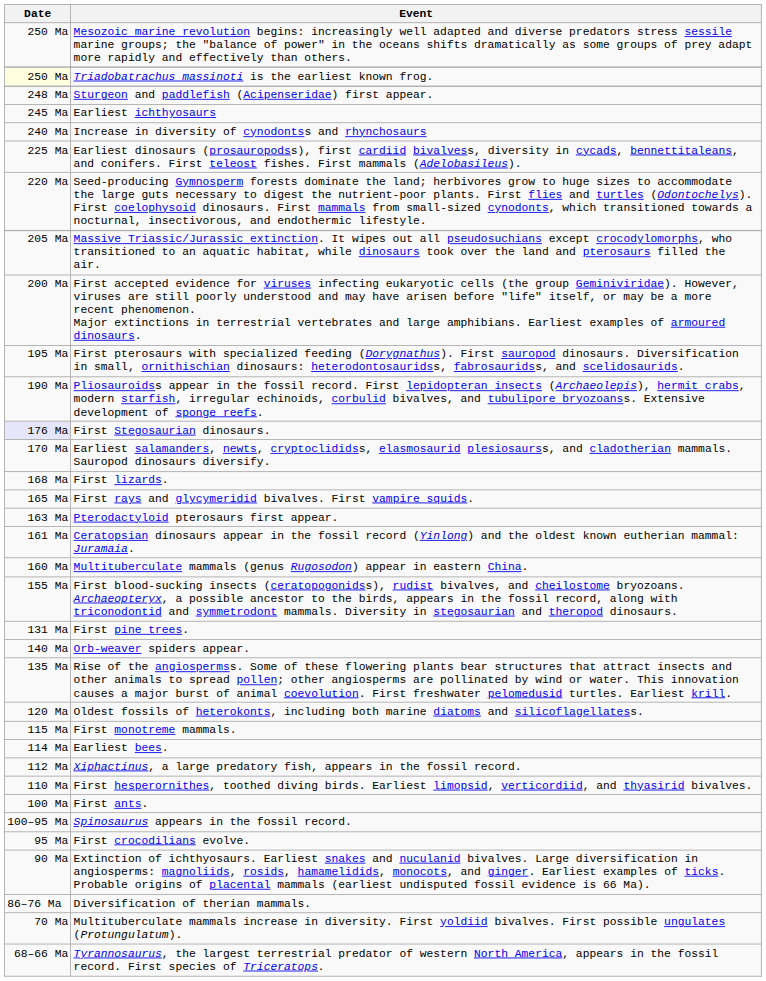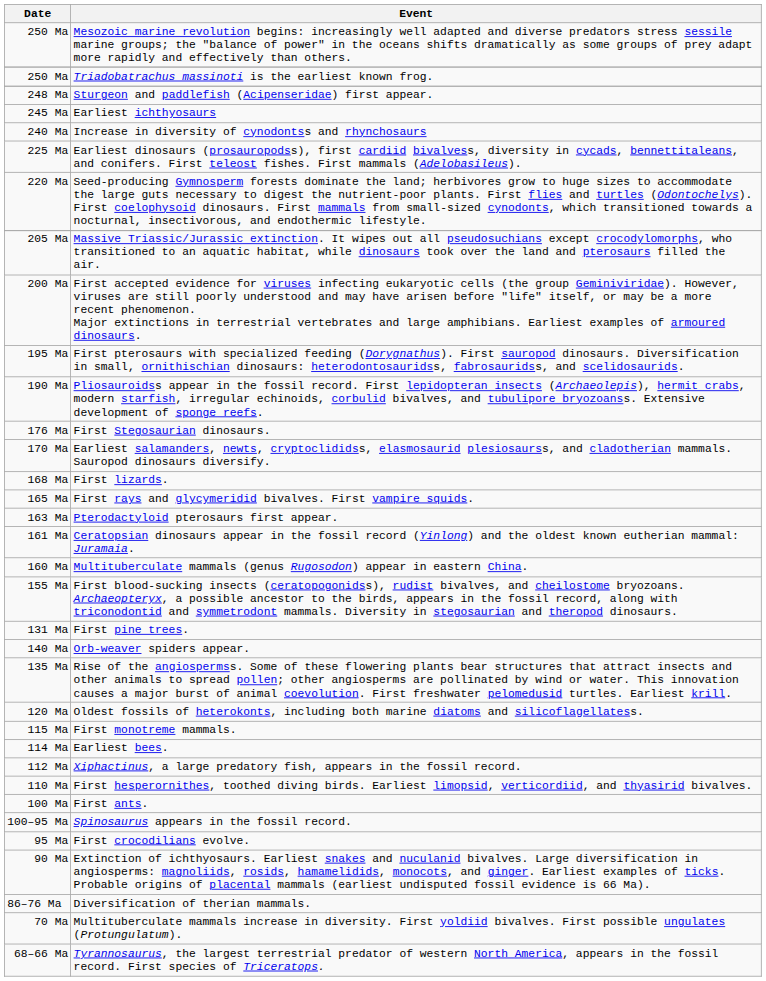(48, 77) lightyellow background -> (48, 77) no background
(48, 431) lavender background -> (48, 431) no background
